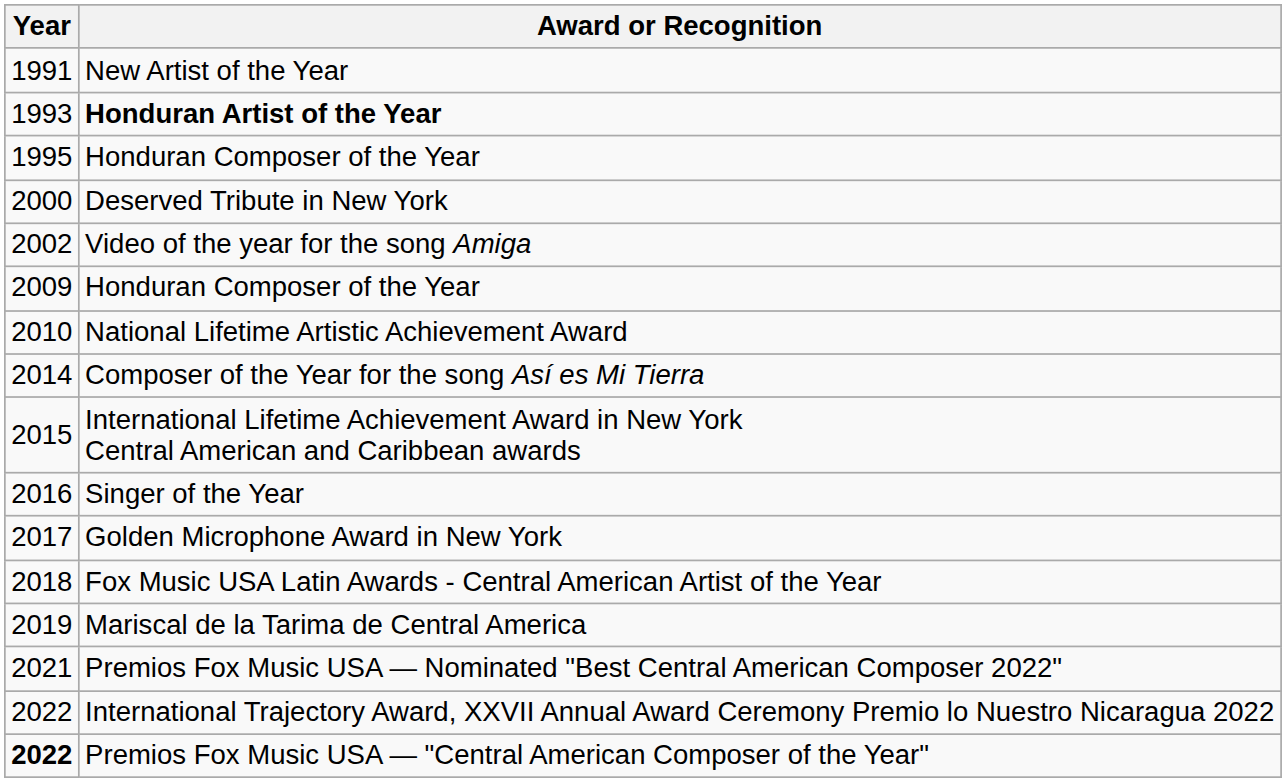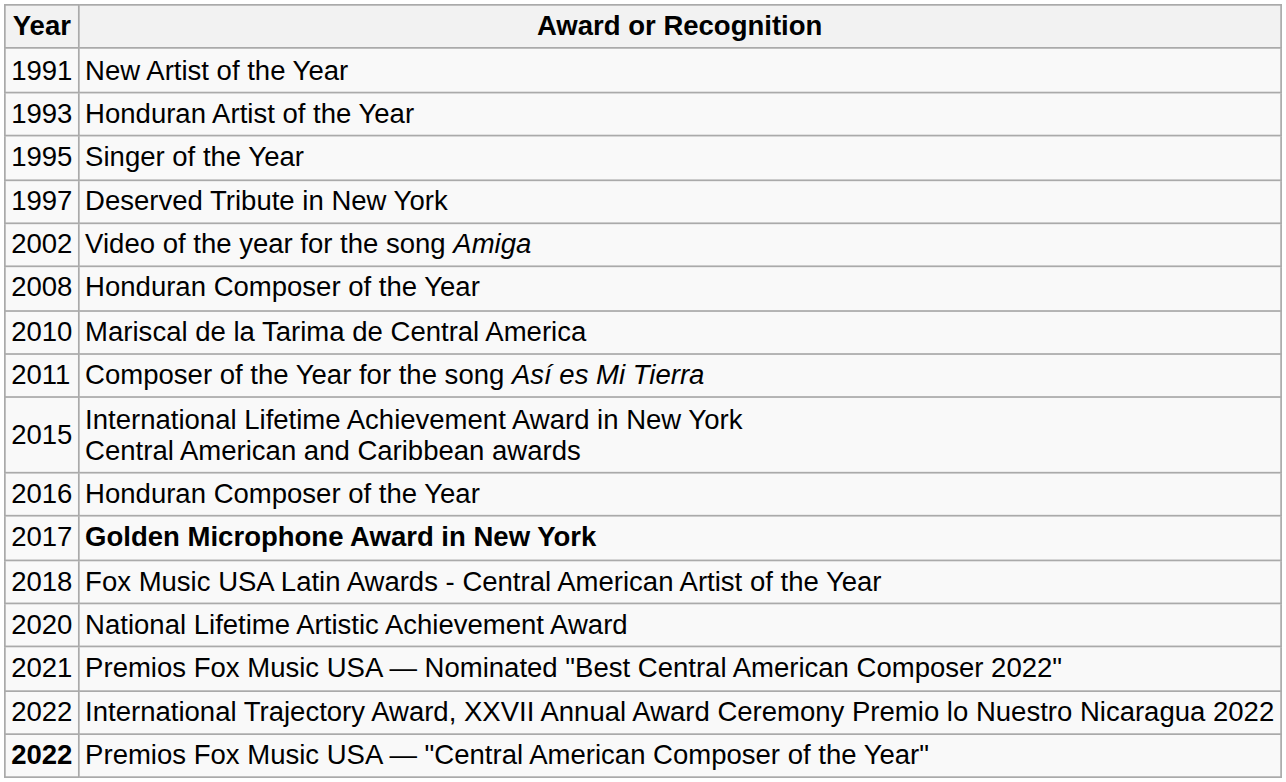(263, 113) bold -> (250, 113) normal
(282, 157) Honduran Composer of the Year -> (195, 157) Singer of the Year
(42, 200) 2000 -> (42, 200) 1997
(42, 288) 2009 -> (42, 288) 2008
(356, 331) National Lifetime Artistic Achievement Award -> (336, 331) Mariscal de la Tarima de Central America
(42, 375) 2014 -> (41, 375) 2011
(195, 493) Singer of the Year -> (282, 493) Honduran Composer of the Year
(324, 537) normal -> (341, 537) bold
(42, 624) 2019 -> (42, 624) 2020
(336, 624) Mariscal de la Tarima de Central America -> (356, 624) National Lifetime Artistic Achievement Award
